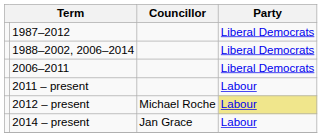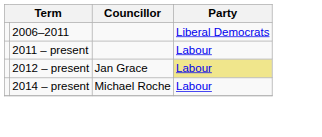- row: (41, 31)
- row: (73, 50)
(177, 104) Michael Roche -> (121, 68) Jan Grace
(166, 123) Jan Grace -> (133, 86) Michael Roche
